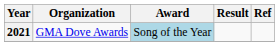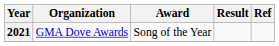(172, 32) lightblue background -> (172, 32) no background
